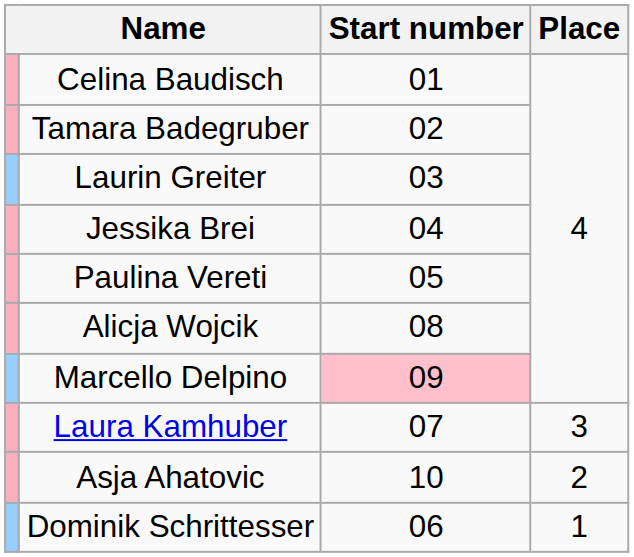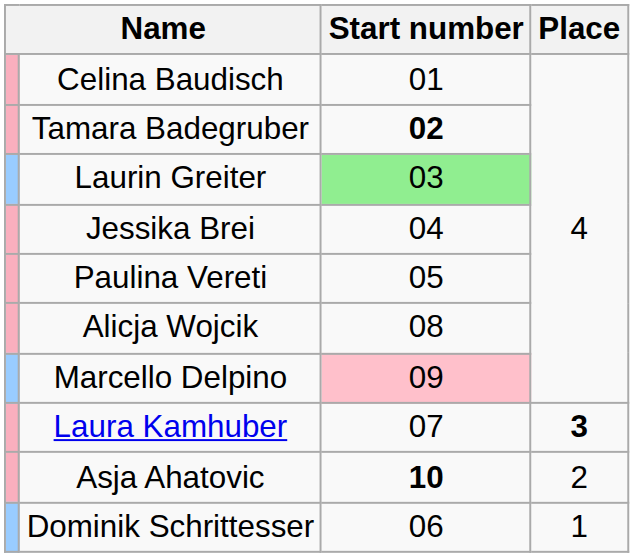(426, 128) normal -> (426, 128) bold
(426, 178) no background -> (426, 178) lightgreen background
(579, 427) normal -> (579, 427) bold
(426, 476) normal -> (426, 476) bold
